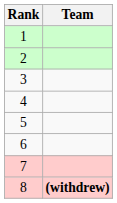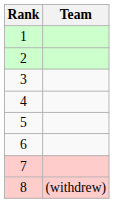(78, 187) bold -> (76, 187) normal
